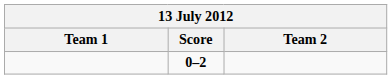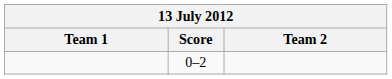(196, 63) bold -> (196, 63) normal
